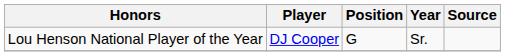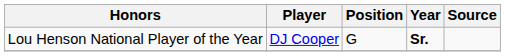(419, 39) normal -> (419, 39) bold
